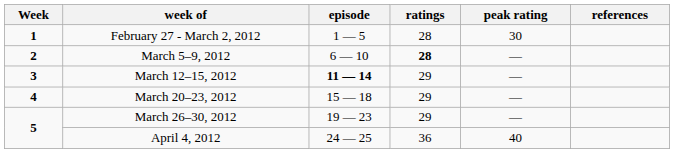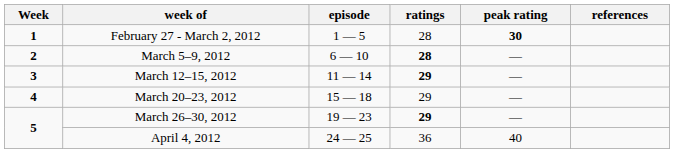(516, 35) normal -> (516, 35) bold
(349, 76) bold -> (349, 76) normal
(425, 76) normal -> (425, 76) bold
(425, 117) normal -> (425, 117) bold
